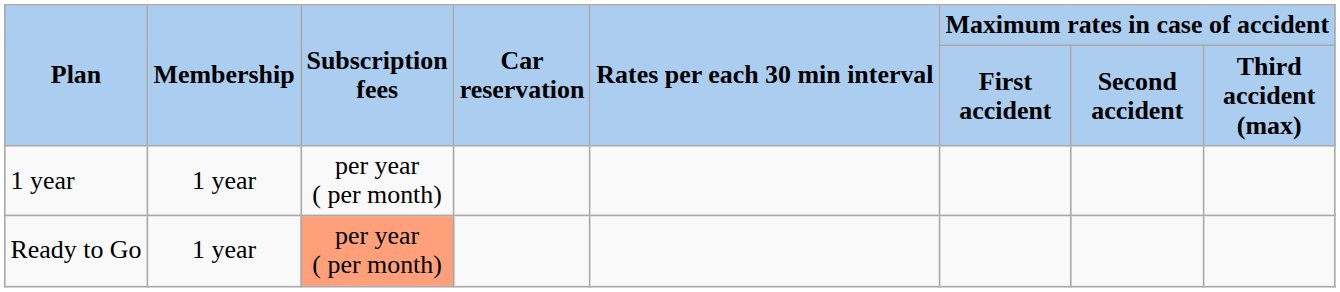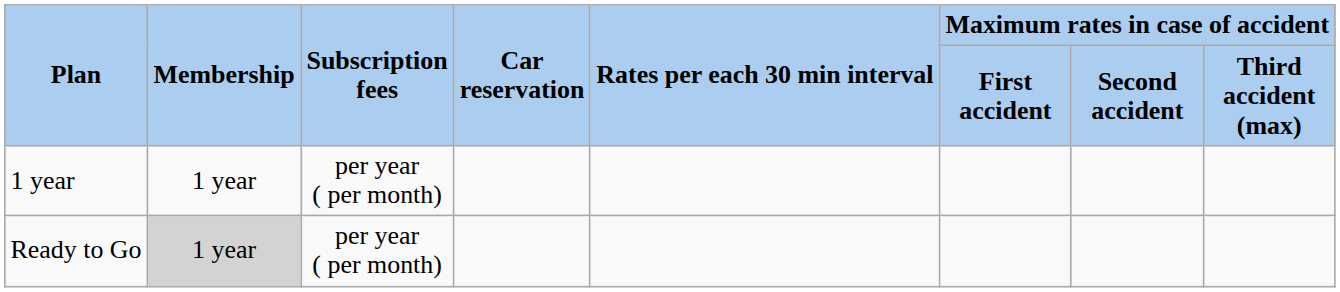(224, 250) no background -> (224, 250) lightgrey background
(377, 250) lightsalmon background -> (377, 250) no background
